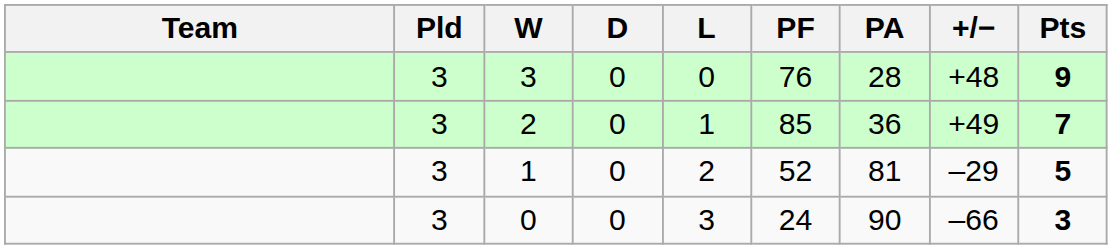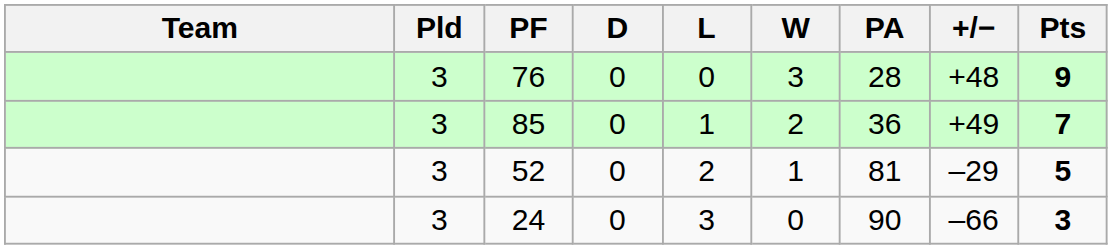columns swapped: (528, 28) <-> (796, 28)
